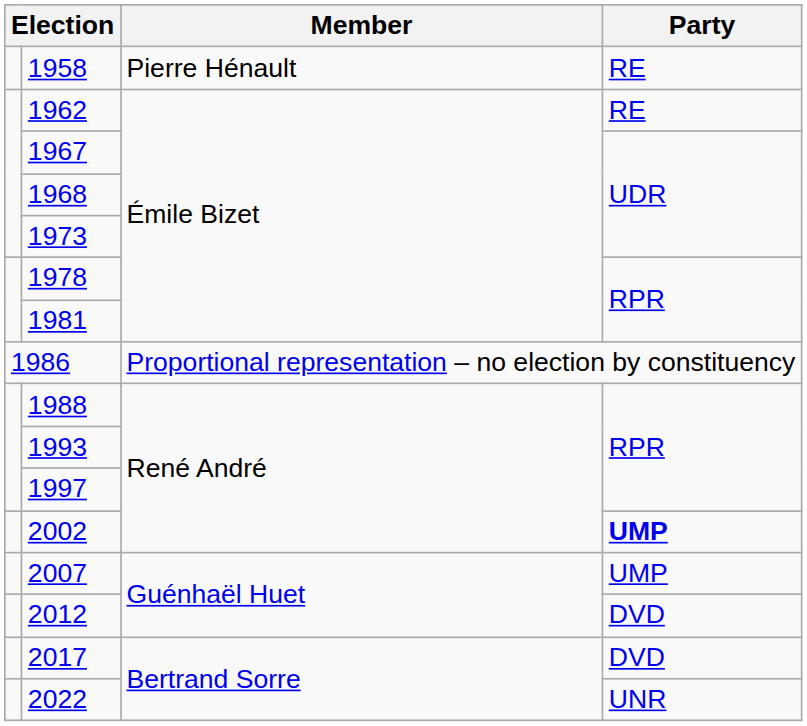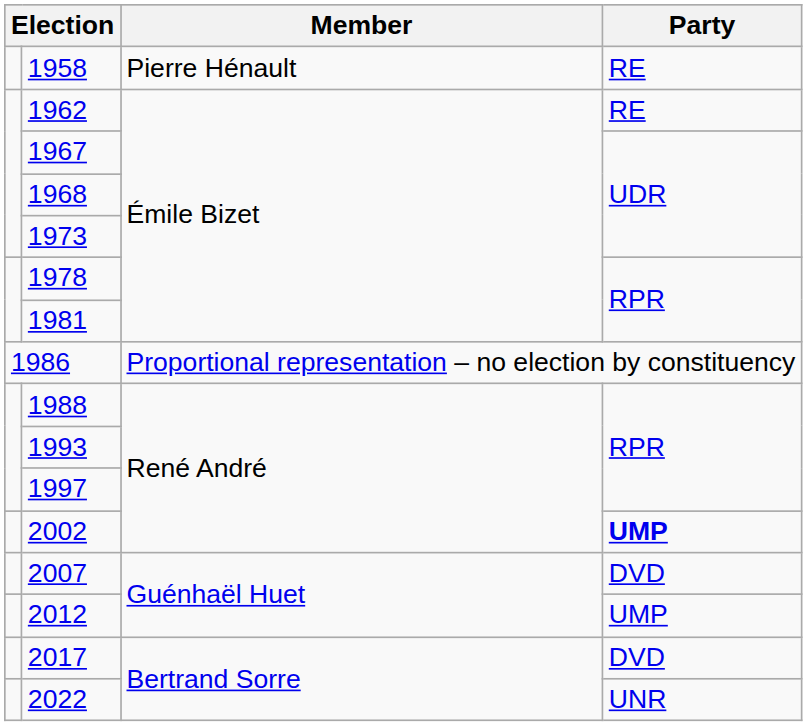(638, 573) UMP -> (637, 573) DVD
(637, 615) DVD -> (638, 615) UMP
